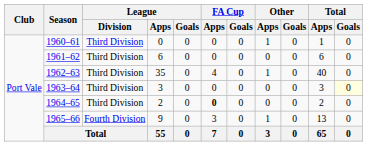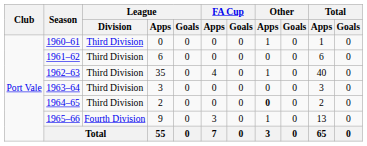(348, 88) lightyellow background -> (348, 88) no background
(214, 103) bold -> (214, 103) normal
(268, 103) normal -> (268, 103) bold
